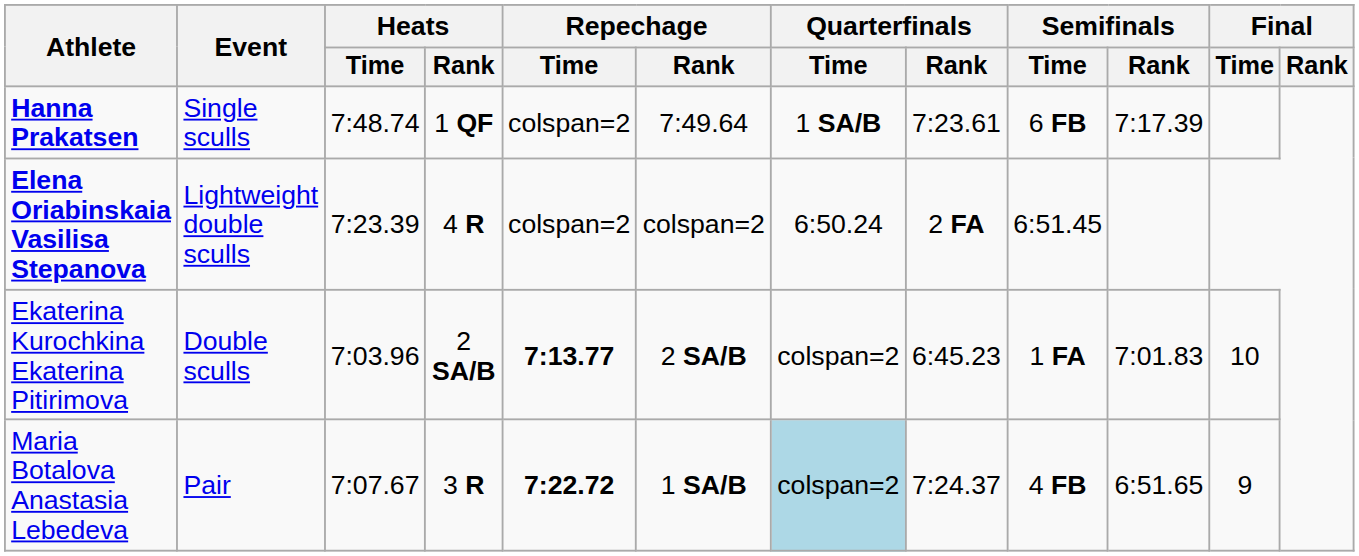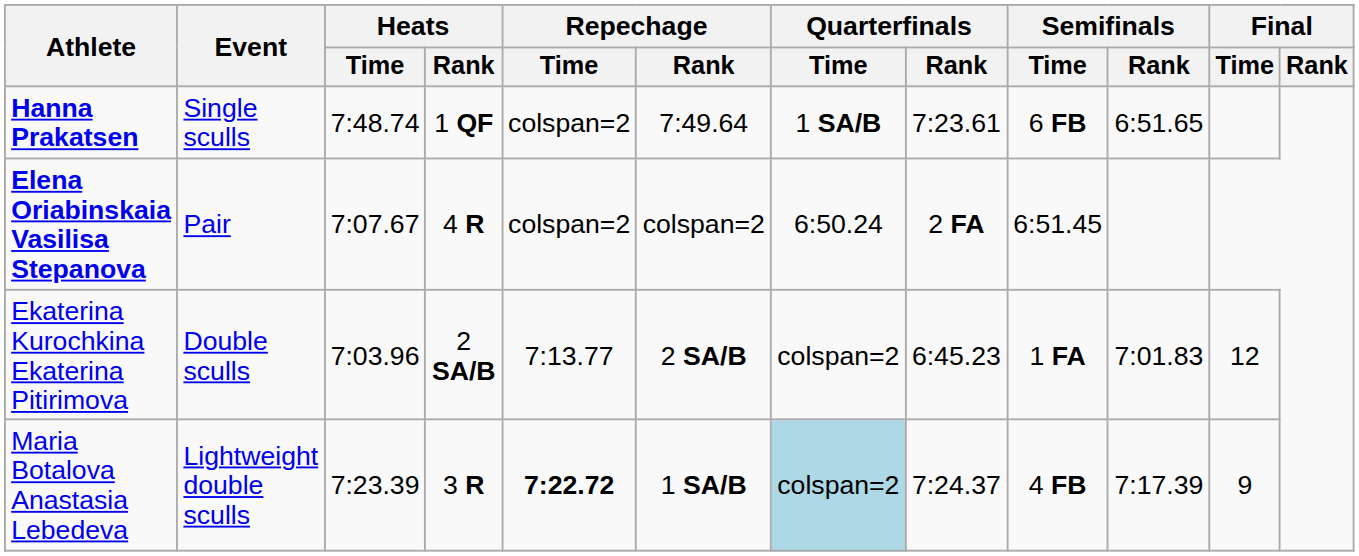(1159, 123) 7:17.39 -> (1159, 123) 6:51.65
(251, 224) Lightweight double sculls -> (207, 224) Pair
(375, 224) 7:23.39 -> (375, 224) 7:07.67
(569, 355) bold -> (569, 355) normal
(1245, 355) 10 -> (1245, 355) 12
(207, 486) Pair -> (251, 486) Lightweight double sculls
(375, 486) 7:07.67 -> (375, 486) 7:23.39
(1159, 486) 6:51.65 -> (1159, 486) 7:17.39
